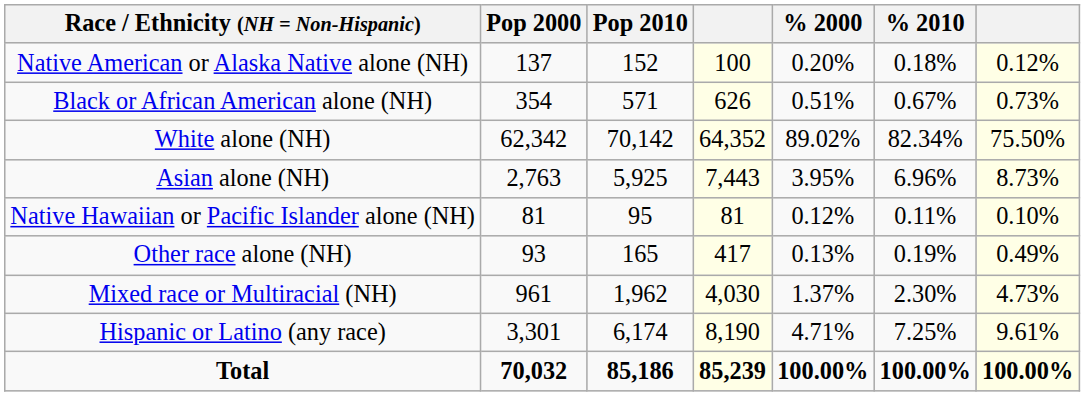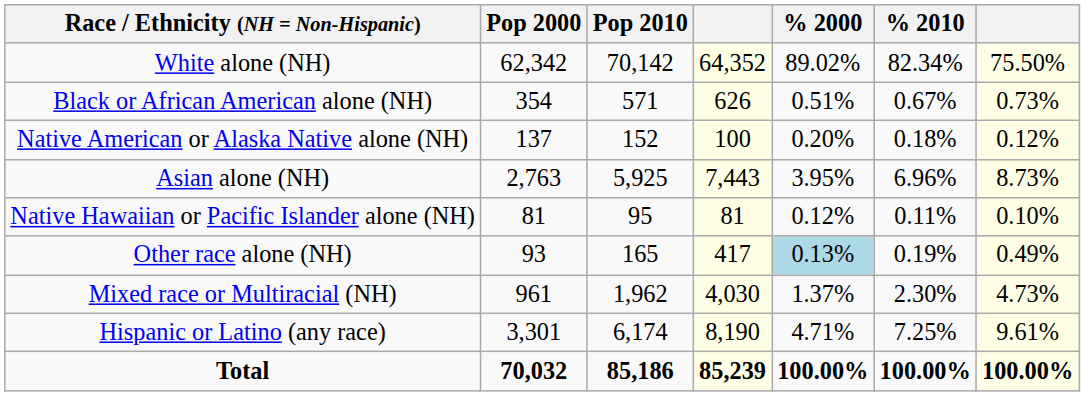rows swapped: (243, 139) <-> (243, 62)
(823, 255) no background -> (823, 255) lightblue background
